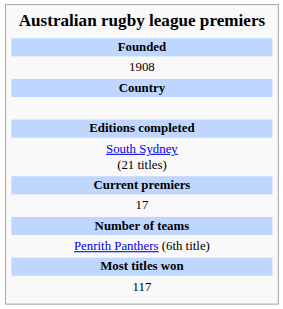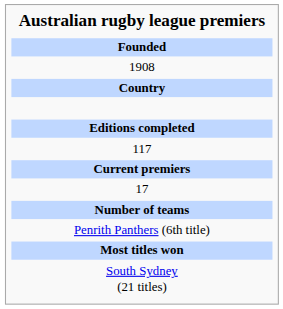(142, 157) South Sydney (21 titles) -> (142, 149) 117
(142, 287) 117 -> (142, 279) South Sydney (21 titles)
